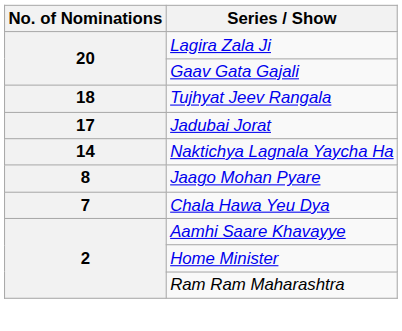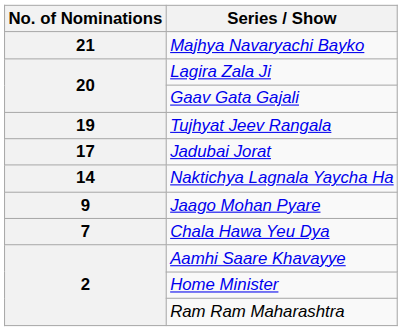+ row: (267, 45)
(85, 98) 18 -> (85, 125) 19
(85, 178) 8 -> (85, 205) 9
